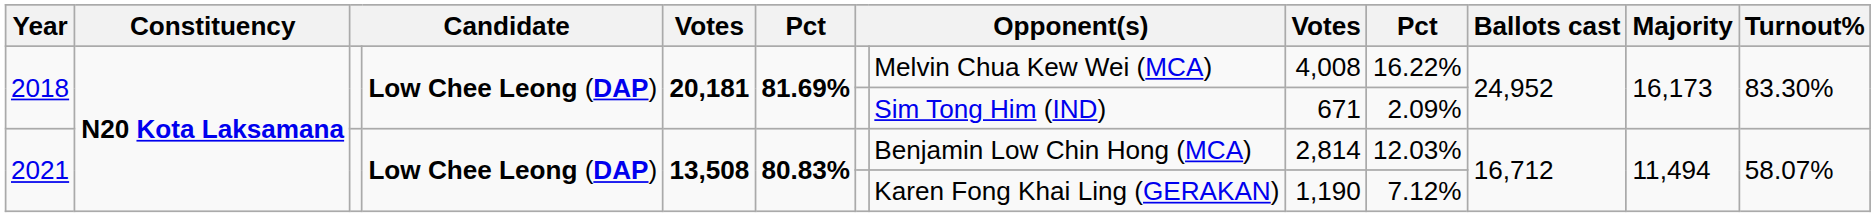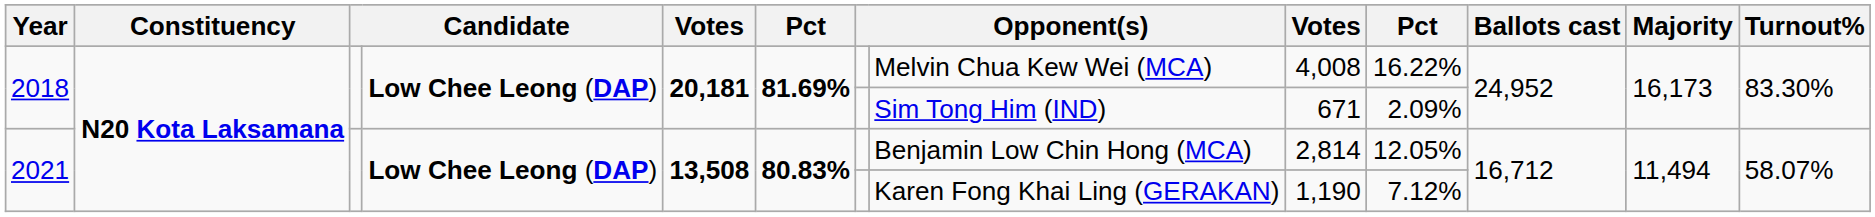(1417, 150) 12.03% -> (1417, 150) 12.05%
